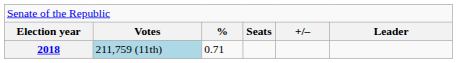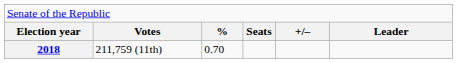(129, 49) lightblue background -> (129, 49) no background
(214, 49) 0.71 -> (214, 49) 0.70
